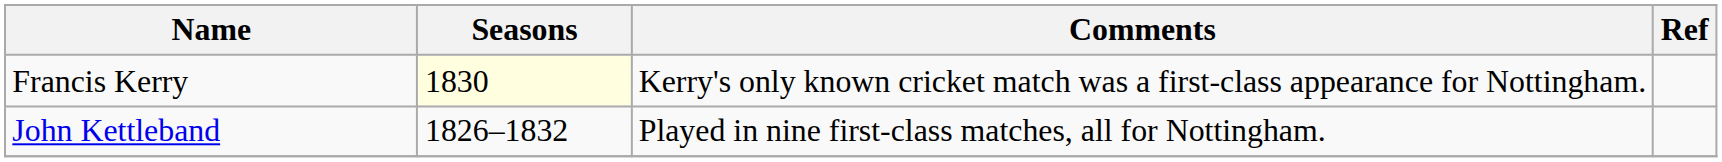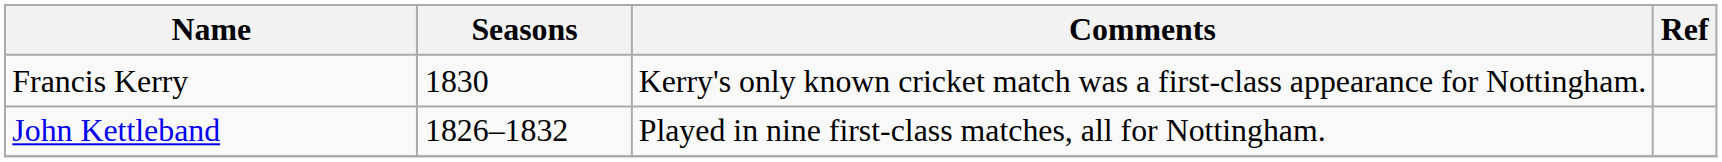(457, 80) lightyellow background -> (457, 80) no background
